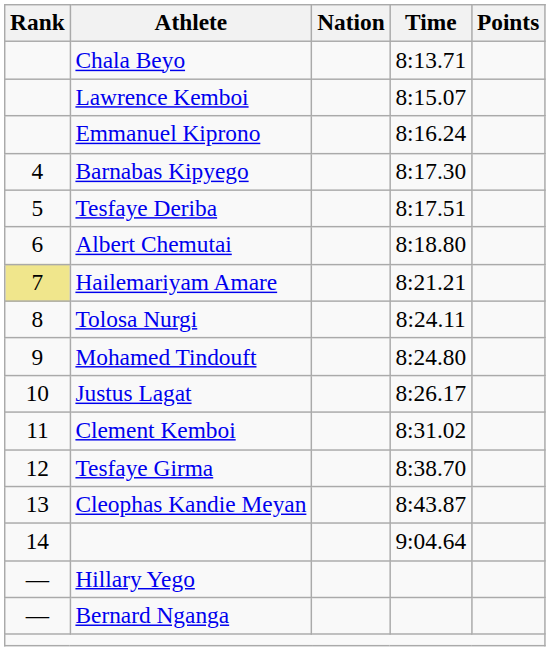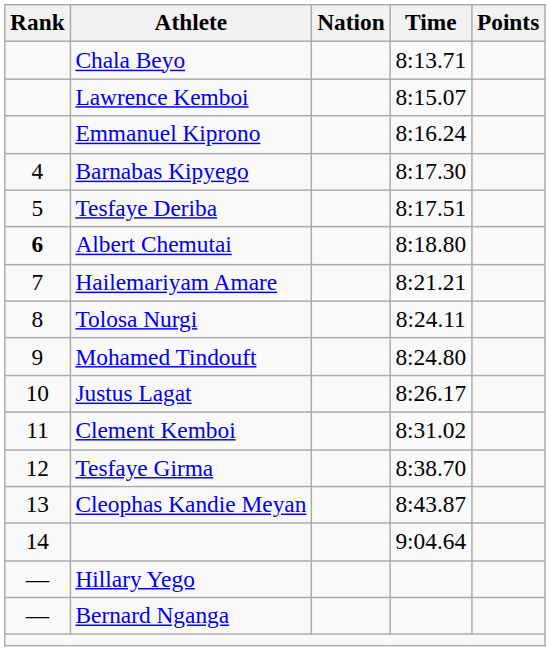(37, 245) normal -> (37, 245) bold
(37, 282) khaki background -> (37, 282) no background
